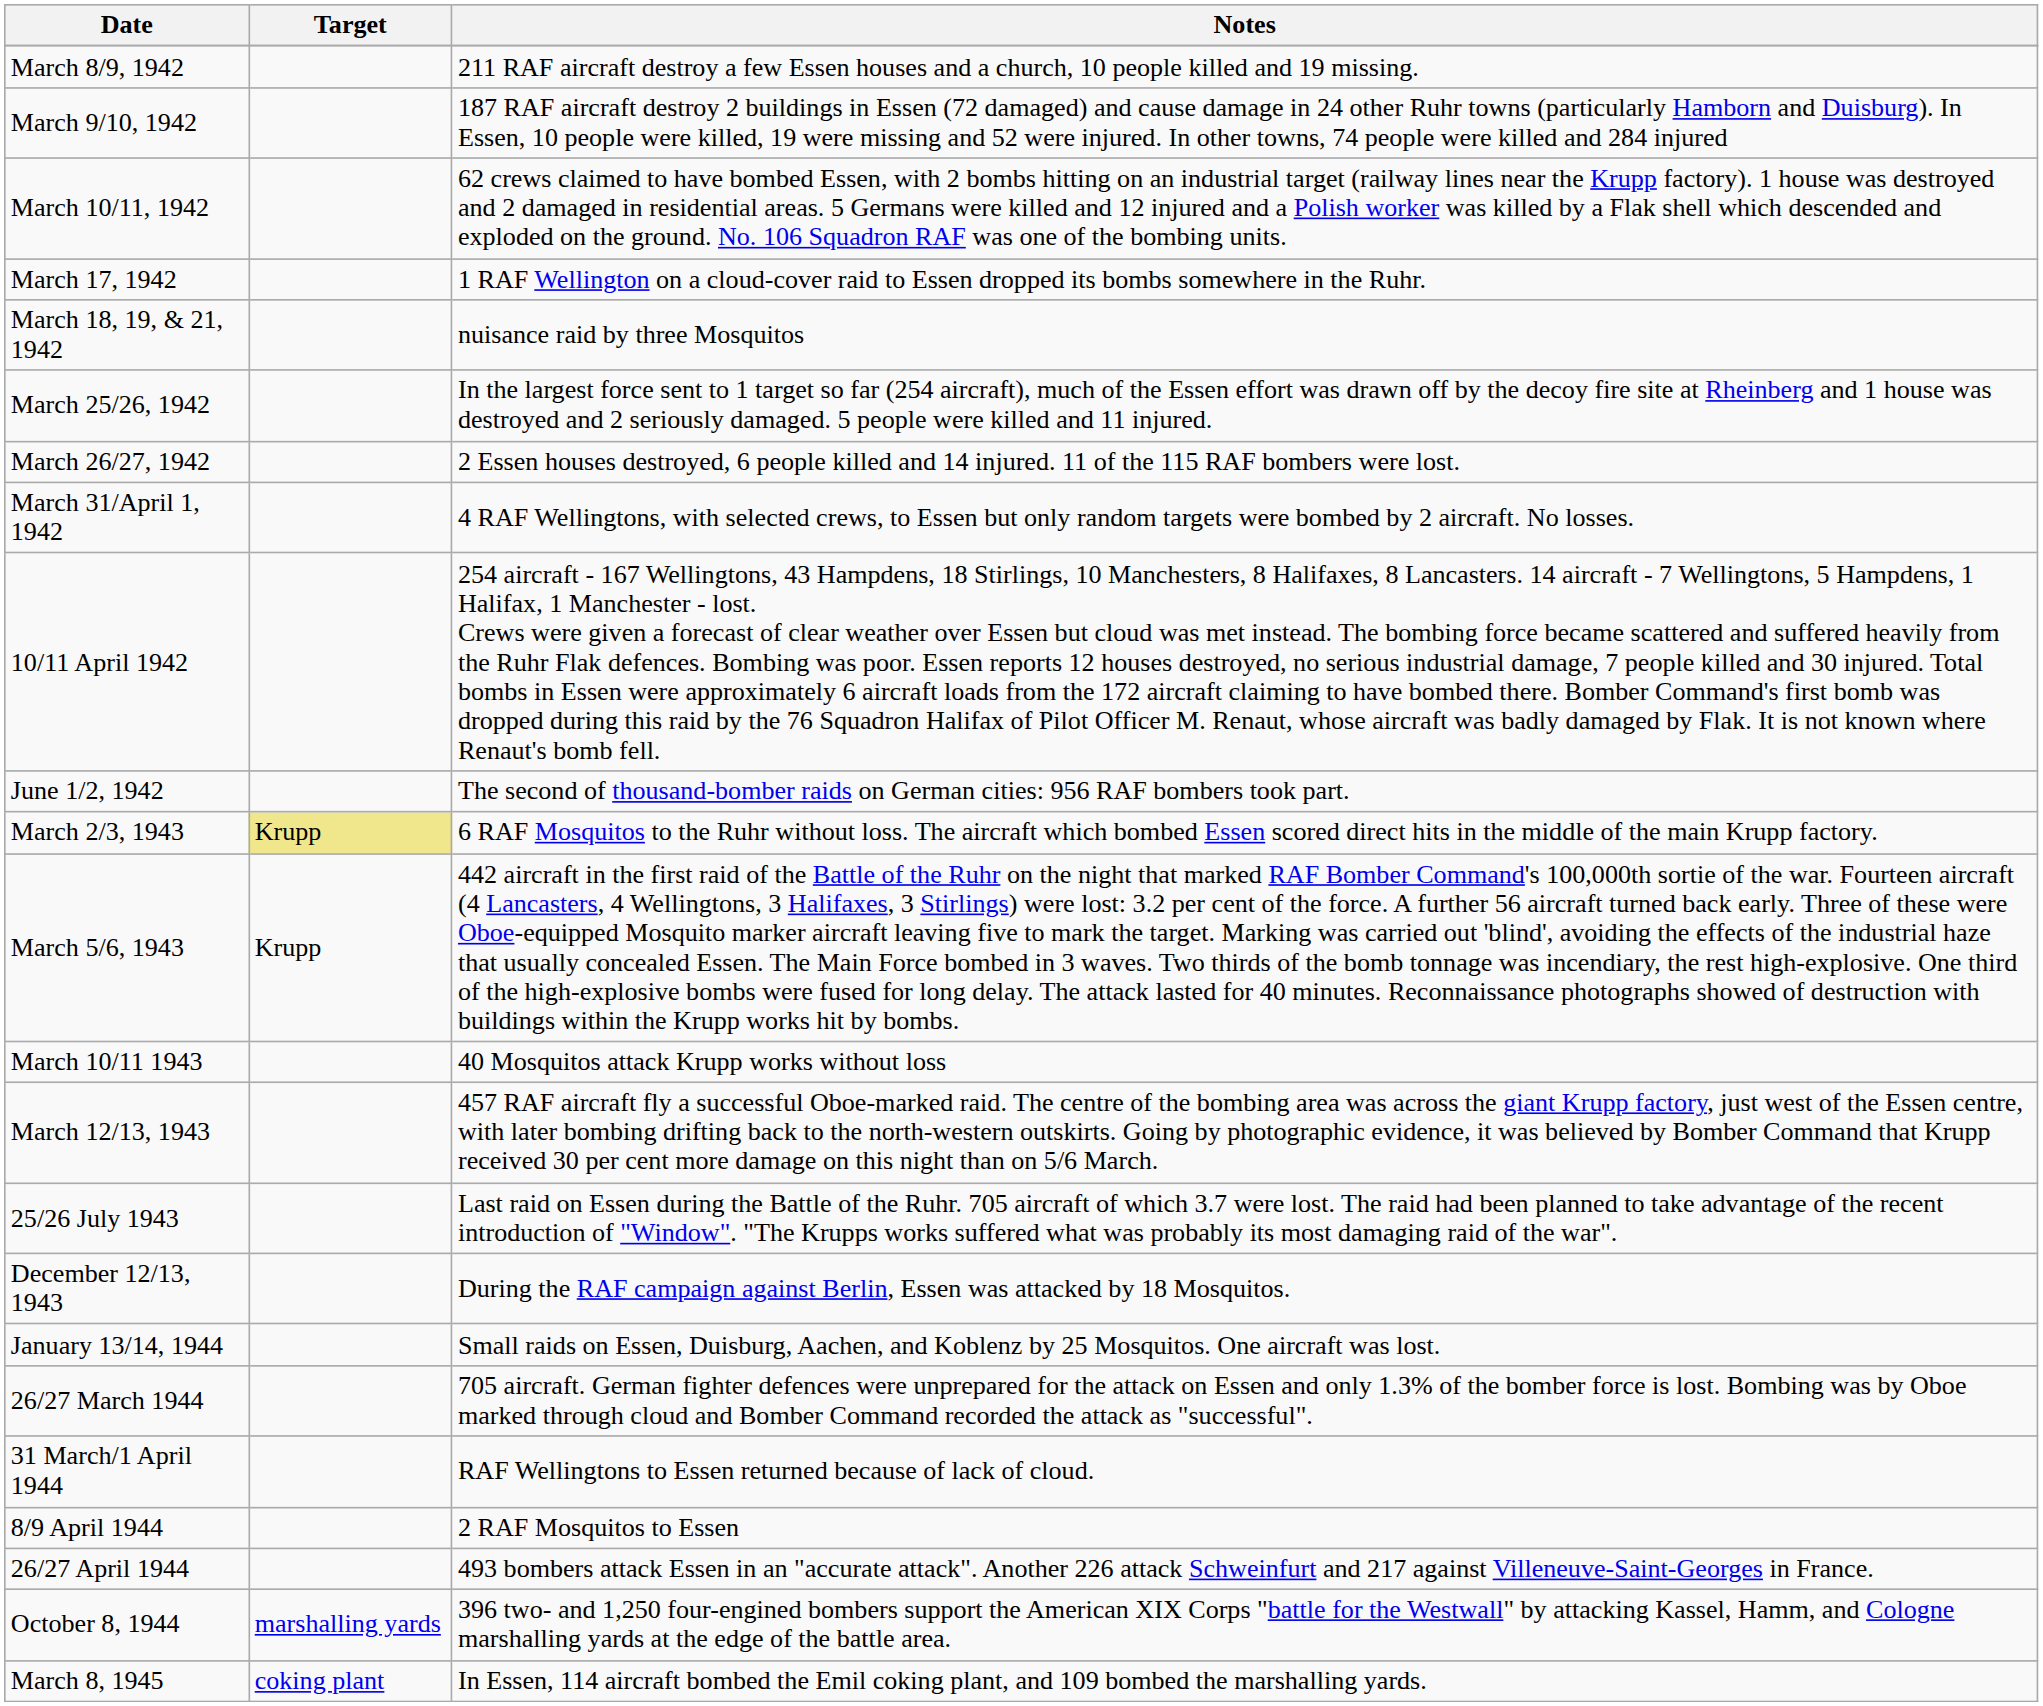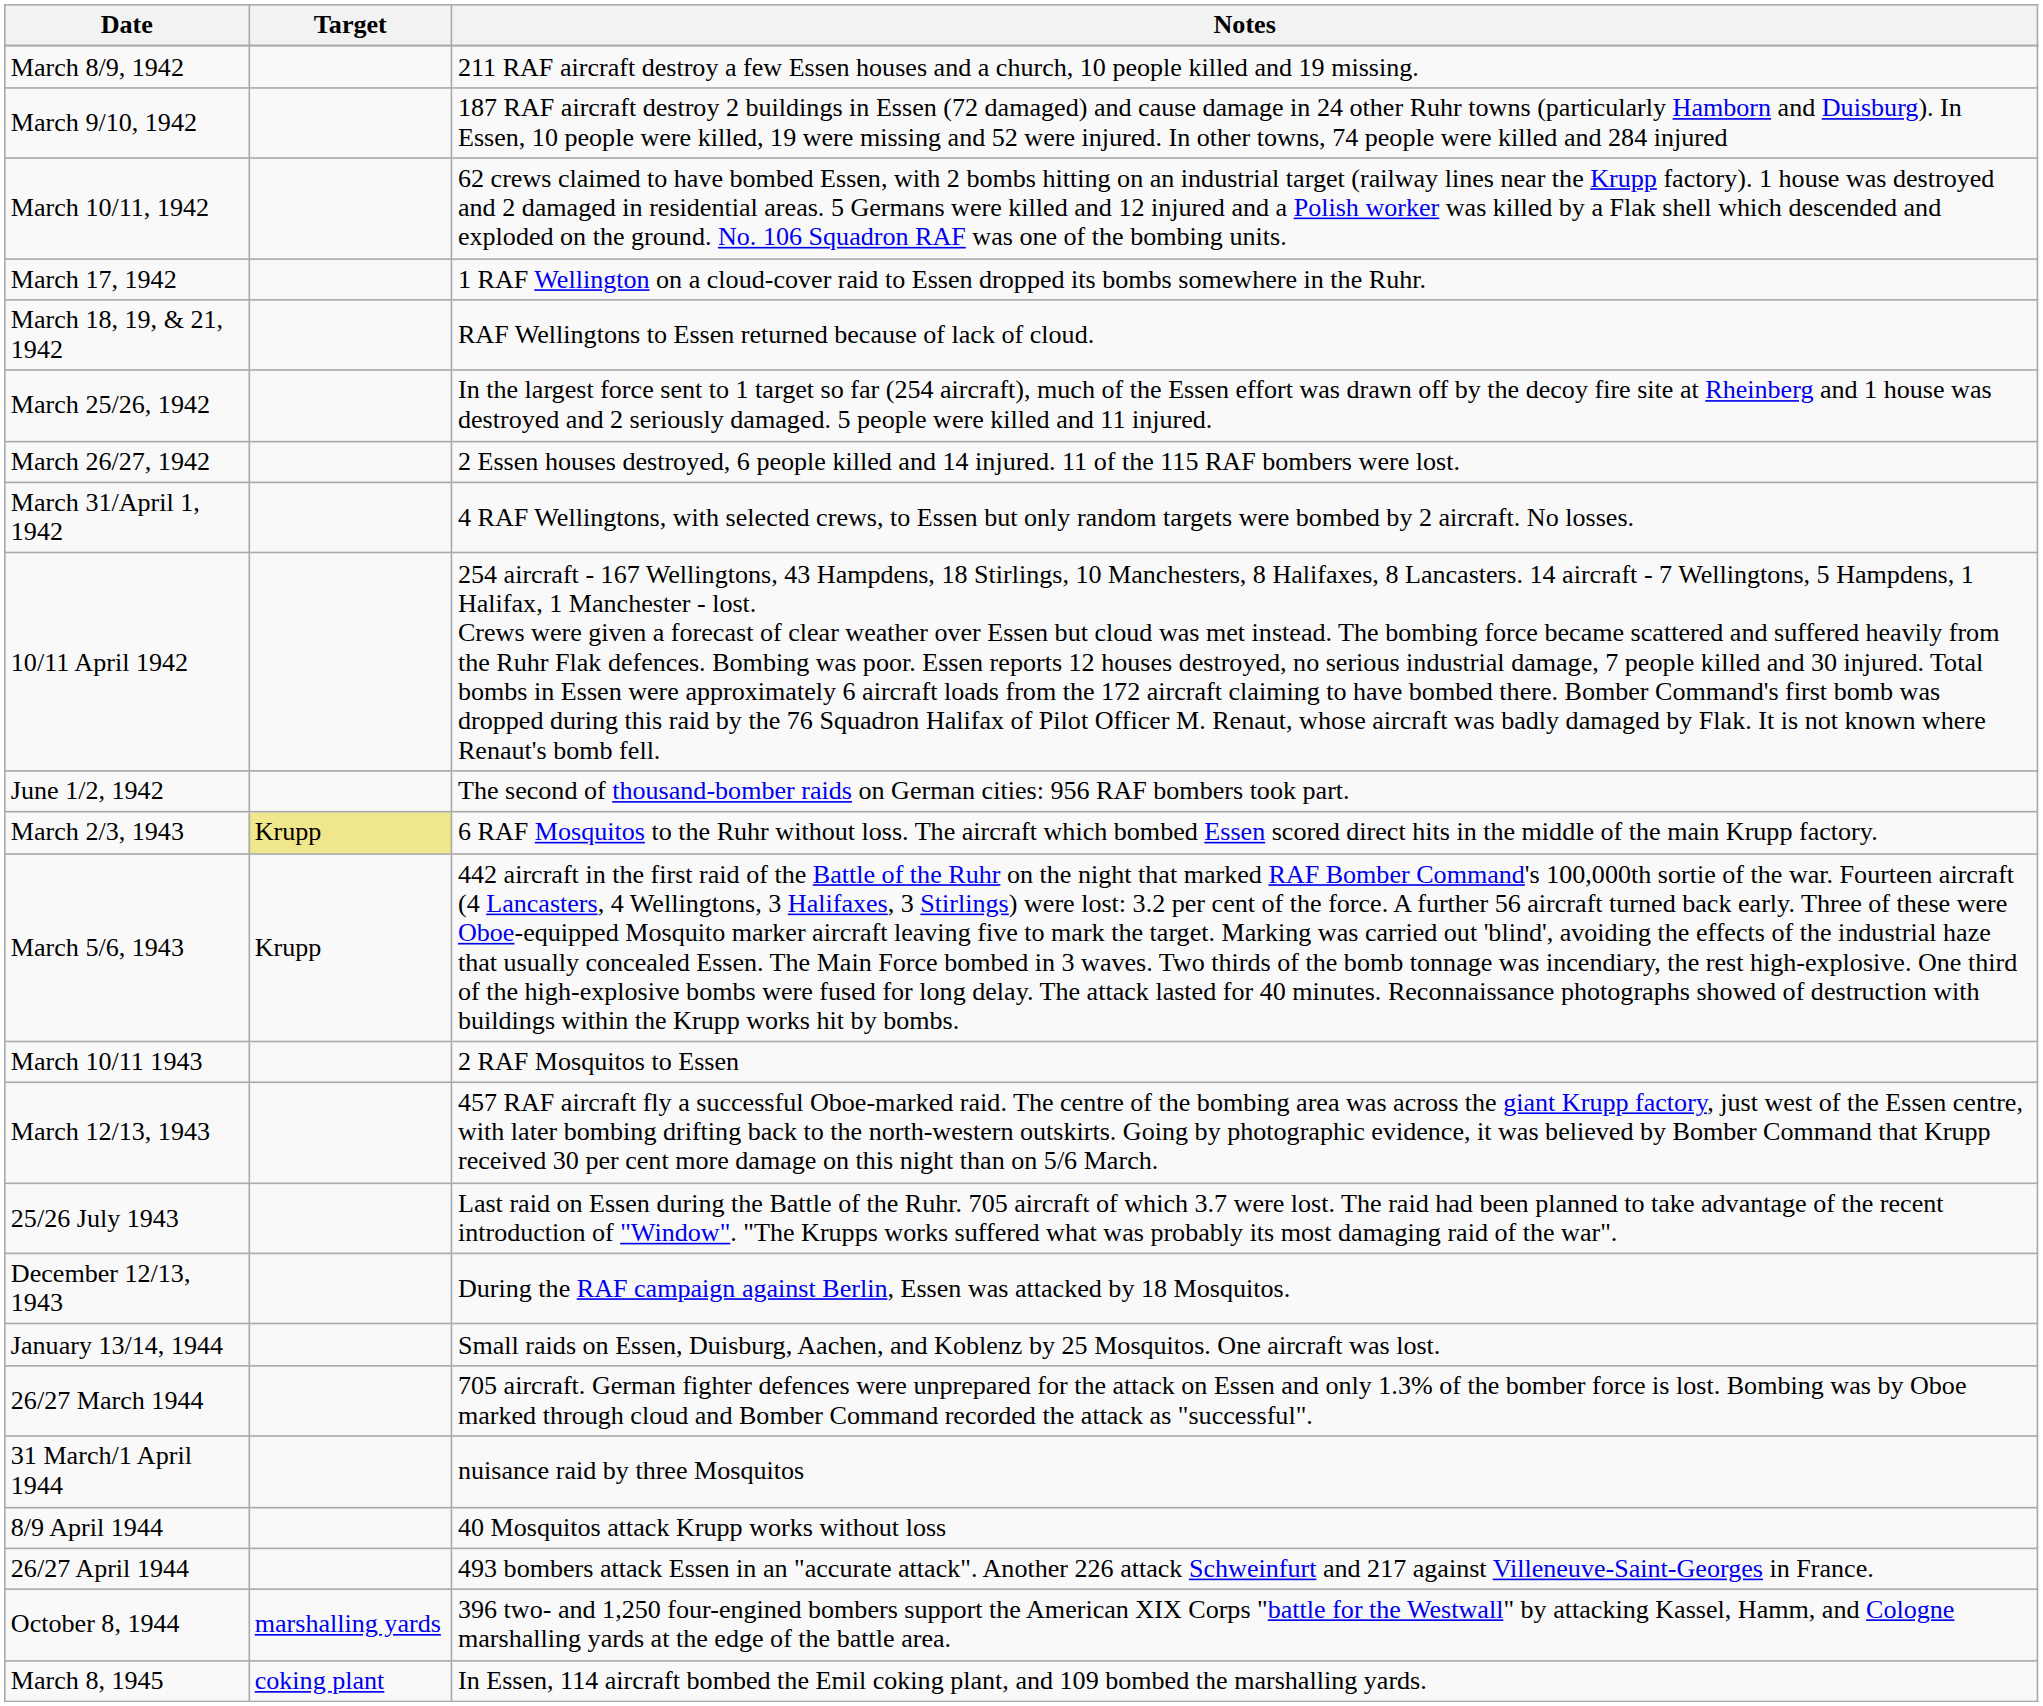(631, 334) nuisance raid by three Mosquitos -> (776, 334) RAF Wellingtons to Essen returned because of lack of cloud.
(702, 1061) 40 Mosquitos attack Krupp works without loss -> (599, 1061) 2 RAF Mosquitos to Essen
(776, 1471) RAF Wellingtons to Essen returned because of lack of cloud. -> (631, 1471) nuisance raid by three Mosquitos
(599, 1527) 2 RAF Mosquitos to Essen -> (702, 1527) 40 Mosquitos attack Krupp works without loss
